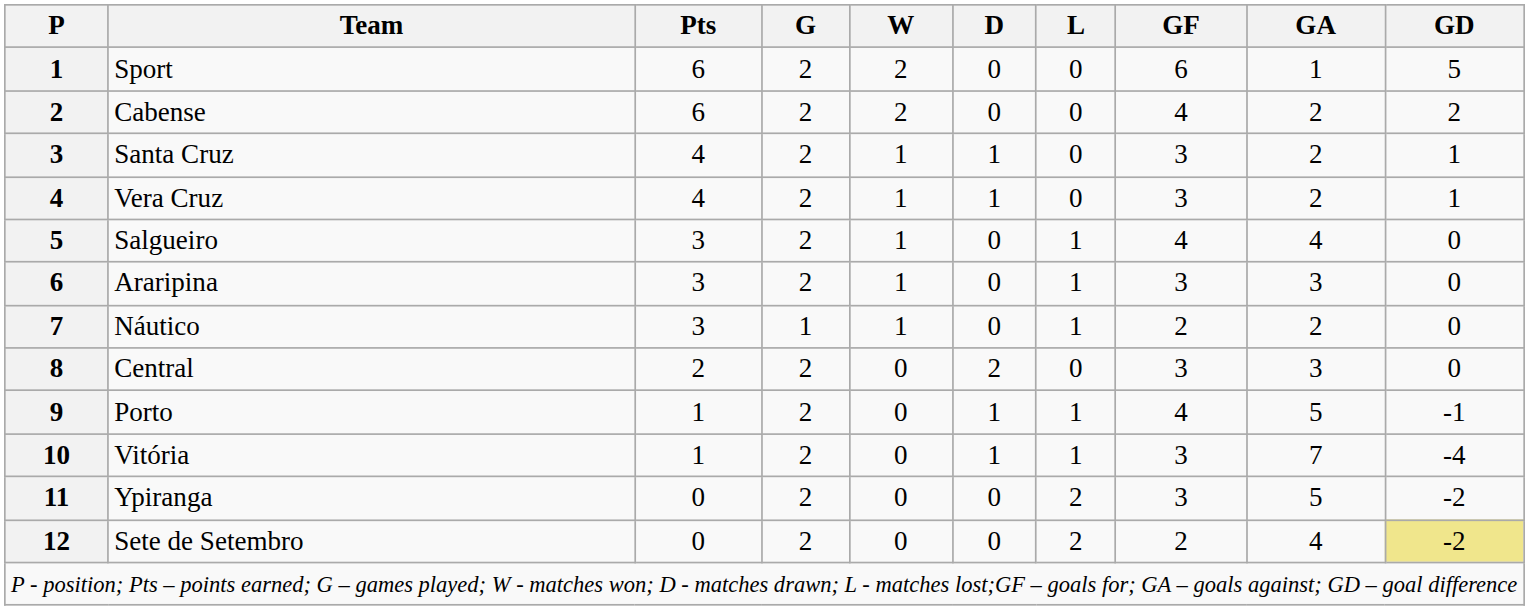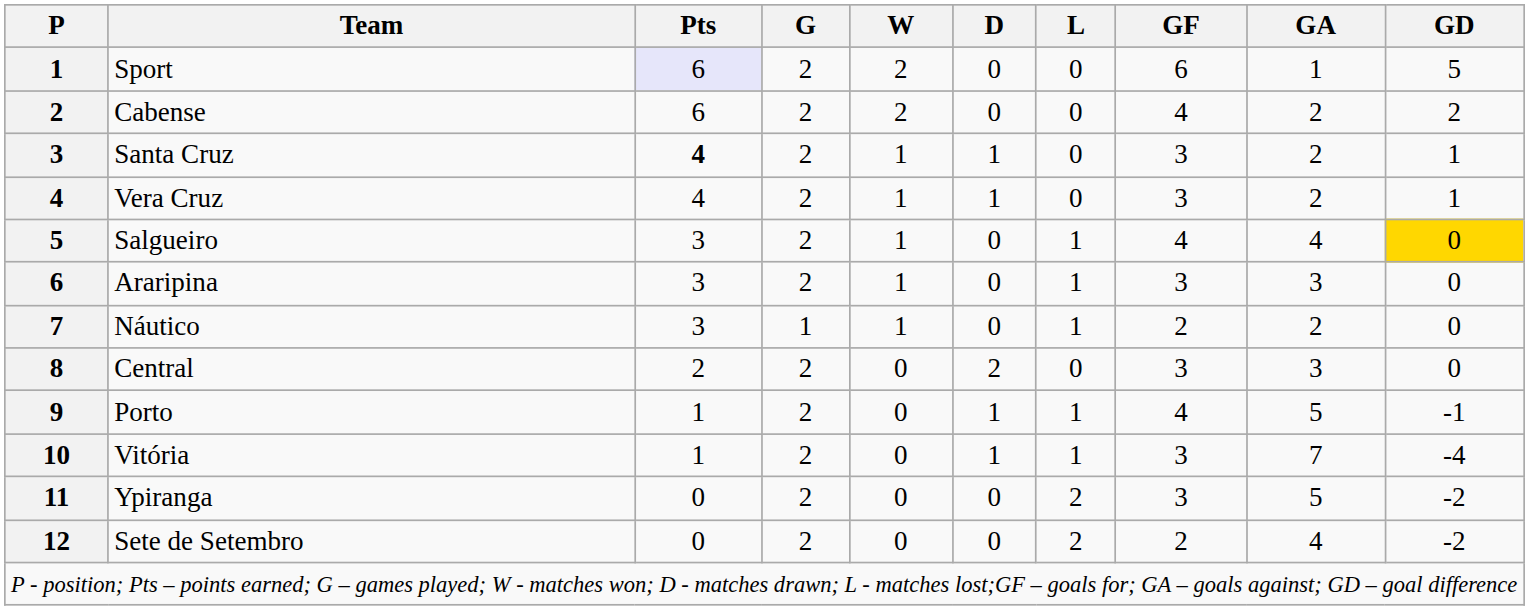(698, 68) no background -> (698, 68) lavender background
(698, 154) normal -> (698, 154) bold
(1454, 240) no background -> (1454, 240) gold background
(1454, 540) khaki background -> (1454, 540) no background
